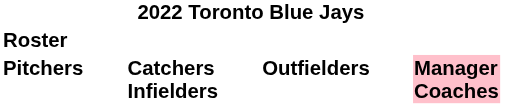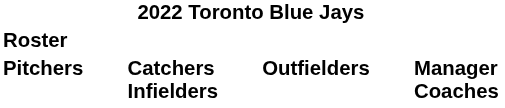(456, 79) pink background -> (456, 79) no background
